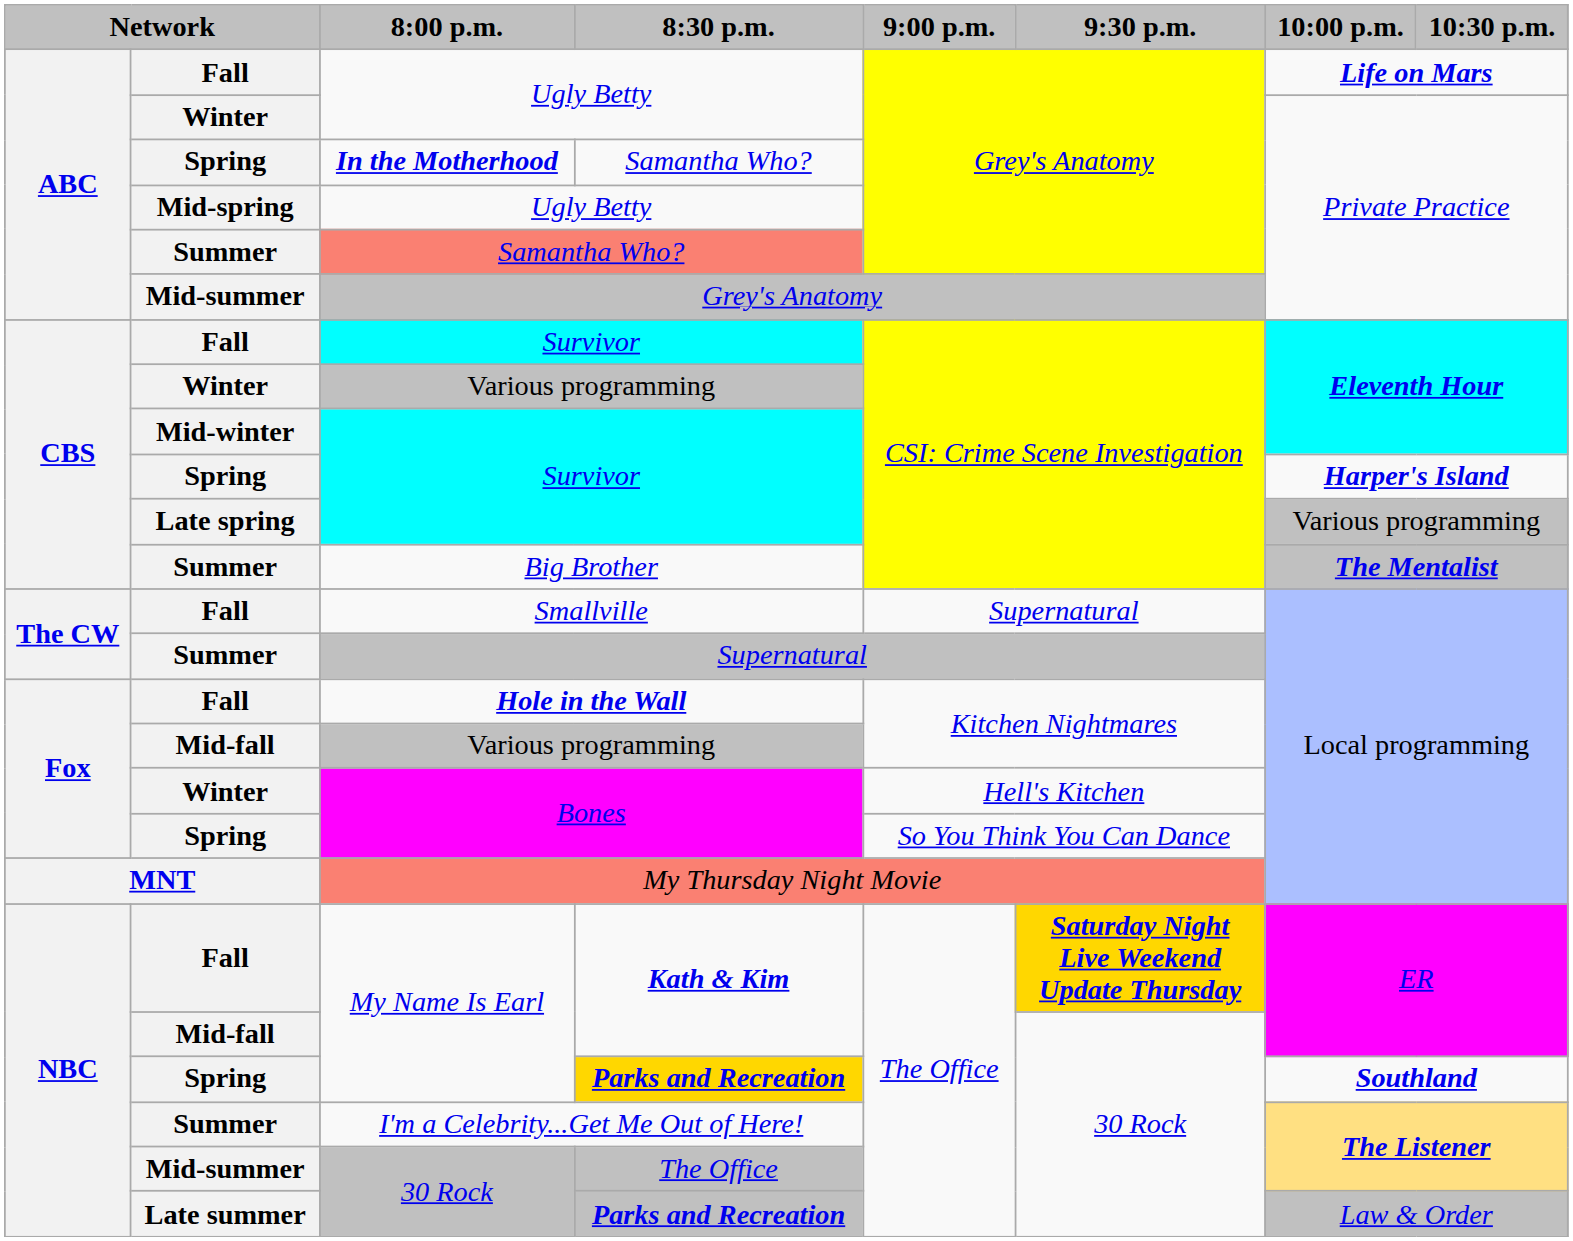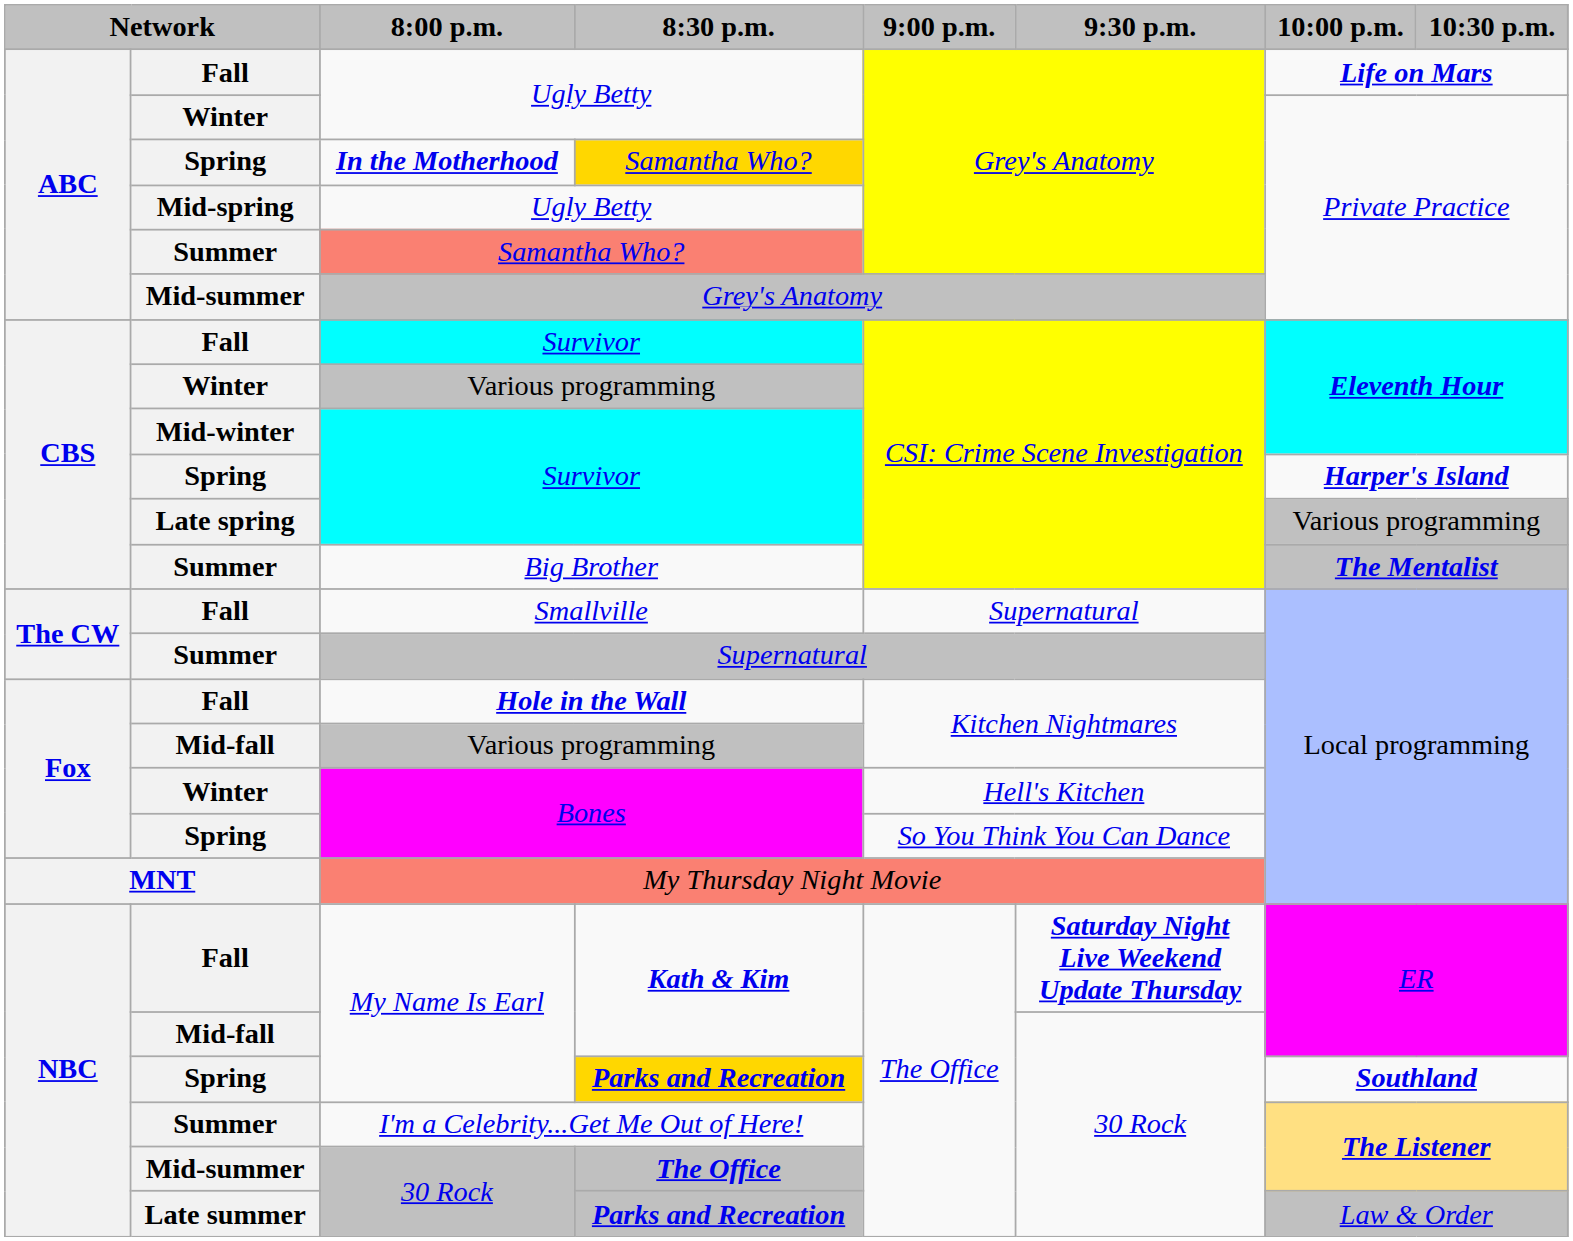(719, 161) no background -> (719, 161) gold background
(1140, 957) gold background -> (1140, 957) no background
(719, 1168) normal -> (719, 1168) bold
